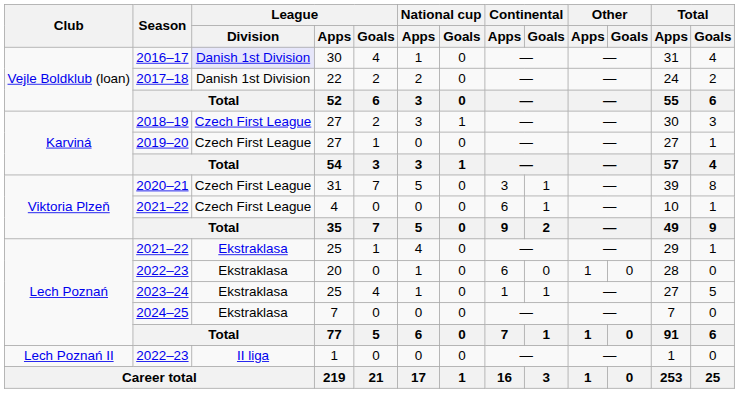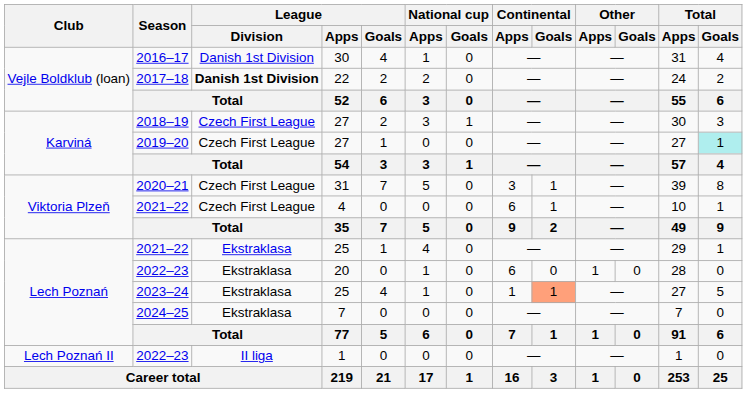(253, 57) lavender background -> (257, 57) no background
(253, 79) normal -> (257, 79) bold
(713, 143) no background -> (720, 143) paleturquoise background
(546, 292) no background -> (554, 292) lightsalmon background
